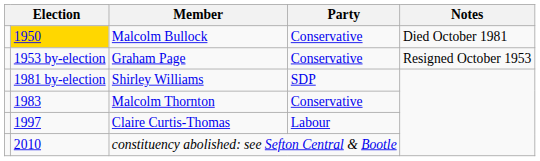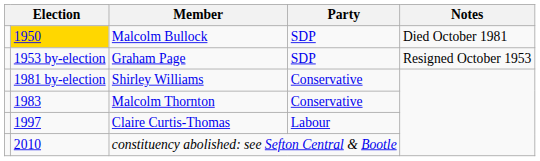(327, 36) Conservative -> (303, 36) SDP
(327, 58) Conservative -> (303, 58) SDP
(303, 79) SDP -> (327, 79) Conservative
